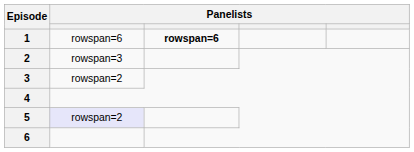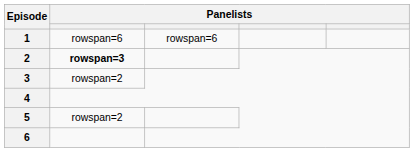(192, 39) bold -> (192, 39) normal
(97, 58) normal -> (97, 58) bold
(97, 118) lavender background -> (97, 118) no background
